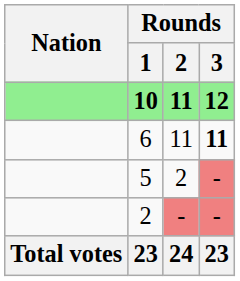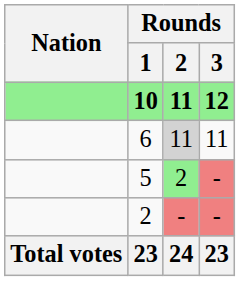(181, 139) no background -> (181, 139) lightgrey background
(217, 139) bold -> (217, 139) normal
(181, 178) no background -> (181, 178) lightgreen background
